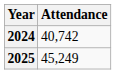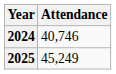(60, 36) 40,742 -> (60, 36) 40,746
